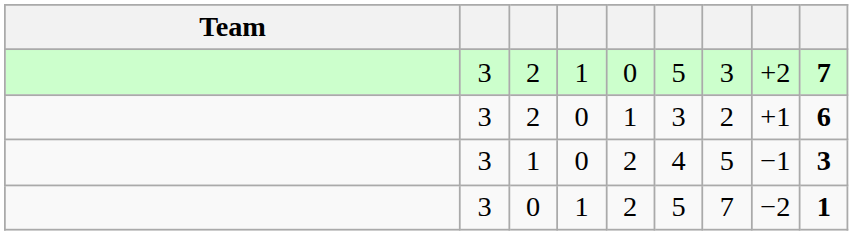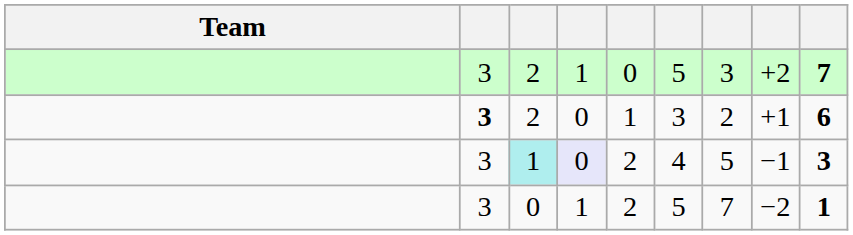(485, 116) normal -> (485, 116) bold
(533, 161) no background -> (533, 161) paleturquoise background
(582, 161) no background -> (582, 161) lavender background
